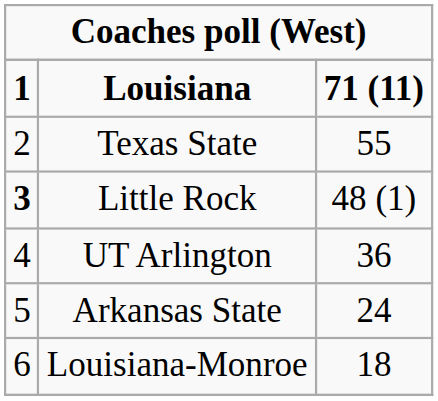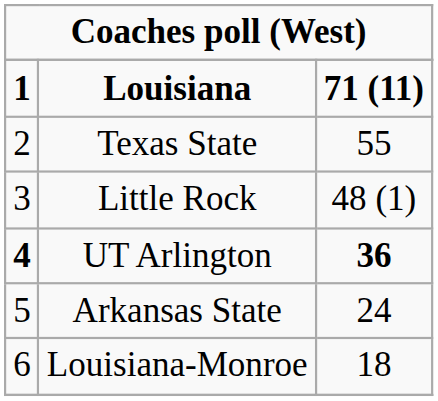(22, 198) bold -> (22, 198) normal
(22, 254) normal -> (22, 254) bold
(374, 254) normal -> (374, 254) bold
